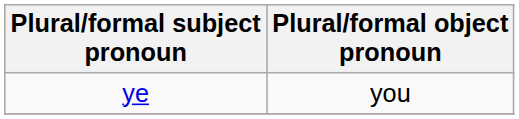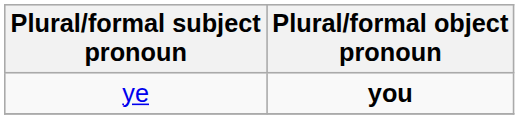(390, 93) normal -> (390, 93) bold
